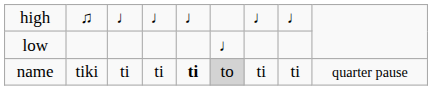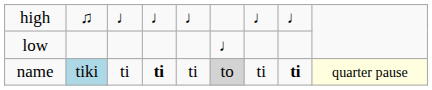(87, 71) no background -> (87, 71) lightblue background
(159, 71) normal -> (159, 71) bold
(193, 71) bold -> (193, 71) normal
(295, 71) normal -> (295, 71) bold
(370, 72) no background -> (370, 72) lightyellow background
